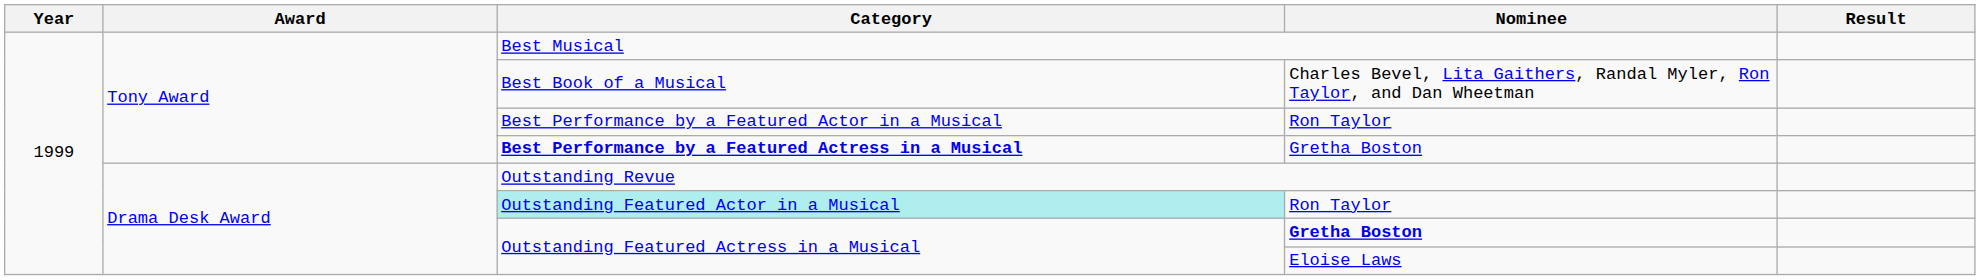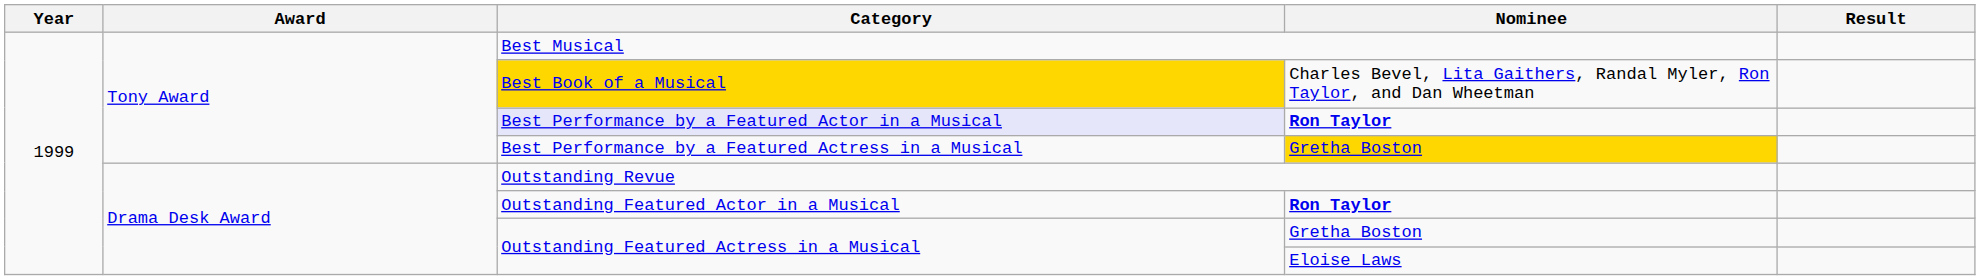(614, 84) no background -> (614, 84) gold background
(752, 121) no background -> (752, 121) lavender background
(1340, 121) normal -> (1340, 121) bold
(762, 149) bold -> (762, 149) normal
(1356, 149) no background -> (1356, 149) gold background
(700, 205) paleturquoise background -> (700, 205) no background
(1340, 205) normal -> (1340, 205) bold
(1356, 232) bold -> (1356, 232) normal
